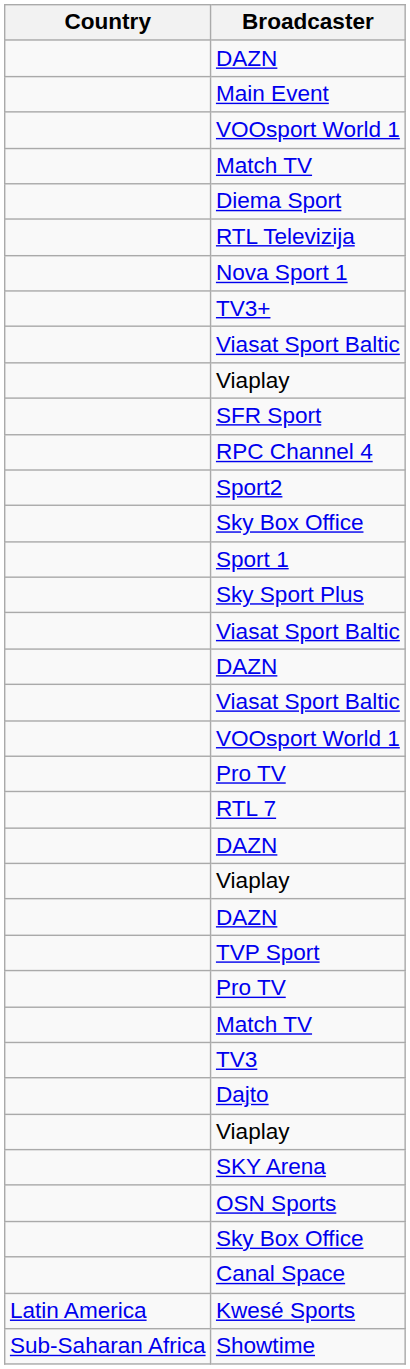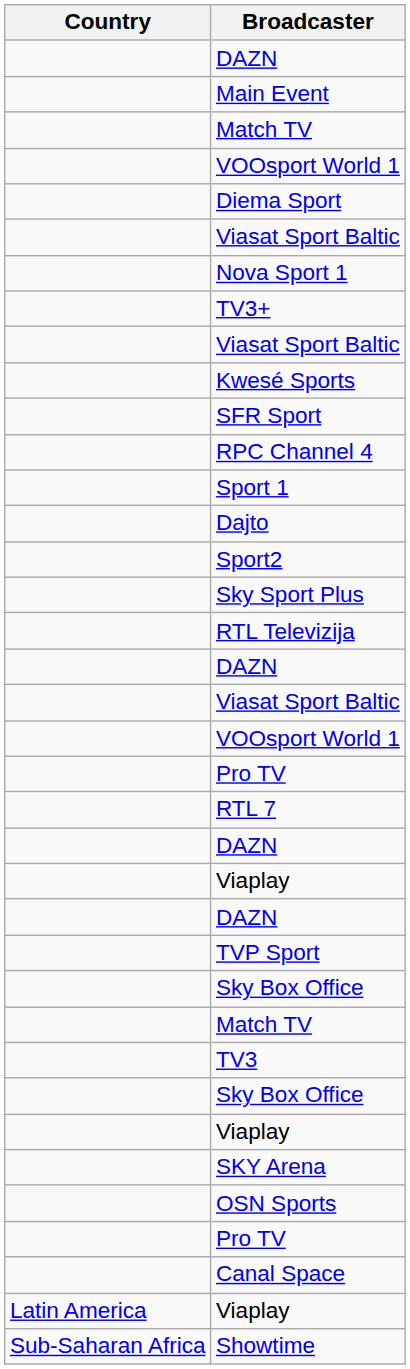(308, 129) VOOsport World 1 -> (264, 129) Match TV
(264, 165) Match TV -> (308, 165) VOOsport World 1
(285, 237) RTL Televizija -> (308, 237) Viasat Sport Baltic
(253, 380) Viaplay -> (286, 380) Kwesé Sports
(249, 487) Sport2 -> (252, 487) Sport 1
(290, 523) Sky Box Office -> (242, 523) Dajto
(252, 559) Sport 1 -> (249, 559) Sport2
(308, 630) Viasat Sport Baltic -> (285, 630) RTL Televizija
(251, 988) Pro TV -> (290, 988) Sky Box Office
(242, 1095) Dajto -> (290, 1095) Sky Box Office
(290, 1238) Sky Box Office -> (251, 1238) Pro TV
(286, 1310) Kwesé Sports -> (253, 1310) Viaplay
